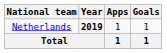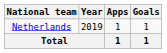(92, 26) bold -> (92, 26) normal
